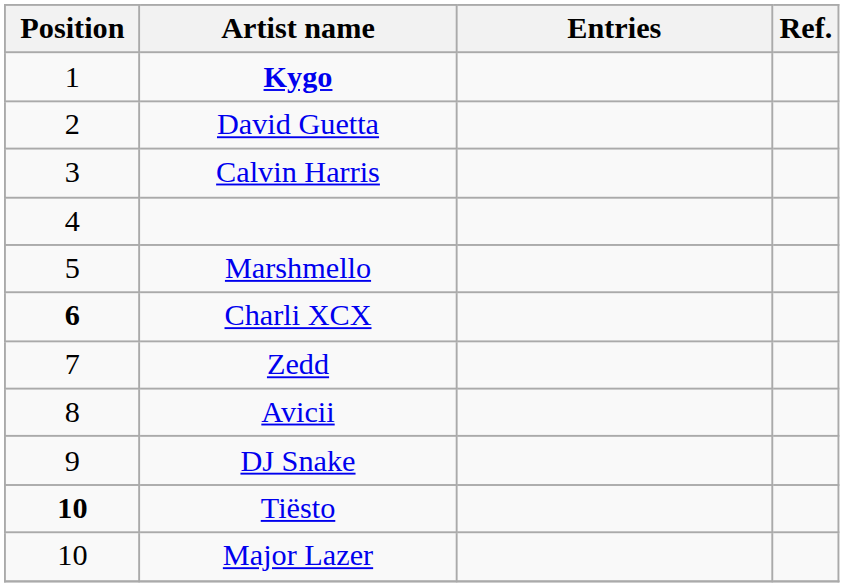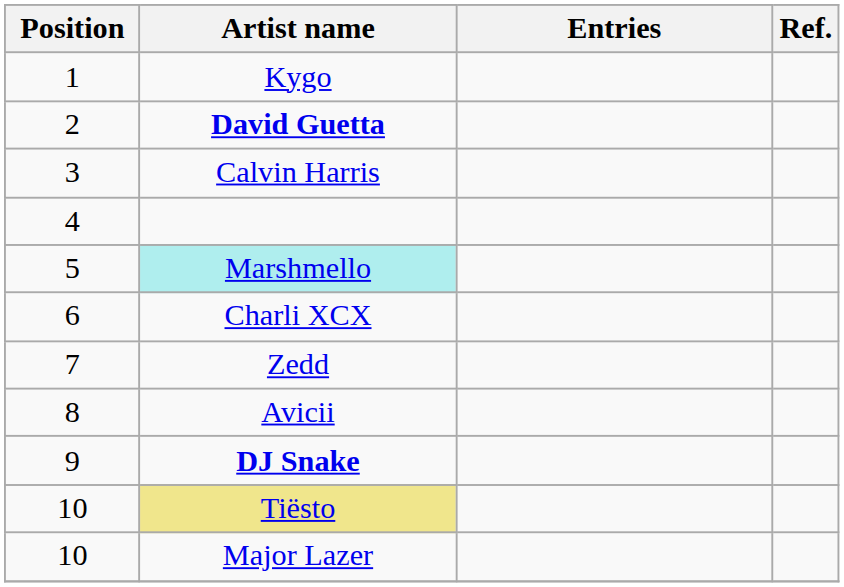(298, 76) bold -> (298, 76) normal
(298, 124) normal -> (298, 124) bold
(298, 268) no background -> (298, 268) paleturquoise background
(72, 316) bold -> (72, 316) normal
(298, 460) normal -> (298, 460) bold
(72, 508) bold -> (72, 508) normal
(298, 508) no background -> (298, 508) khaki background
